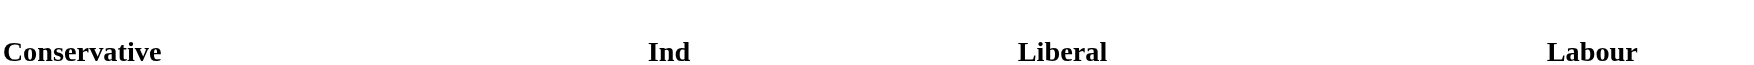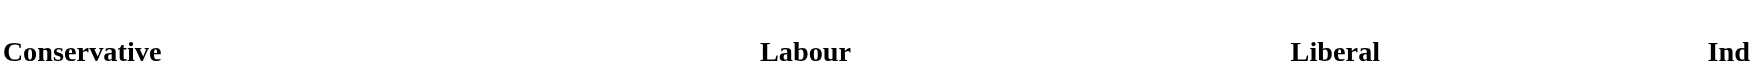columns swapped: (1592, 12) <-> (669, 12)
